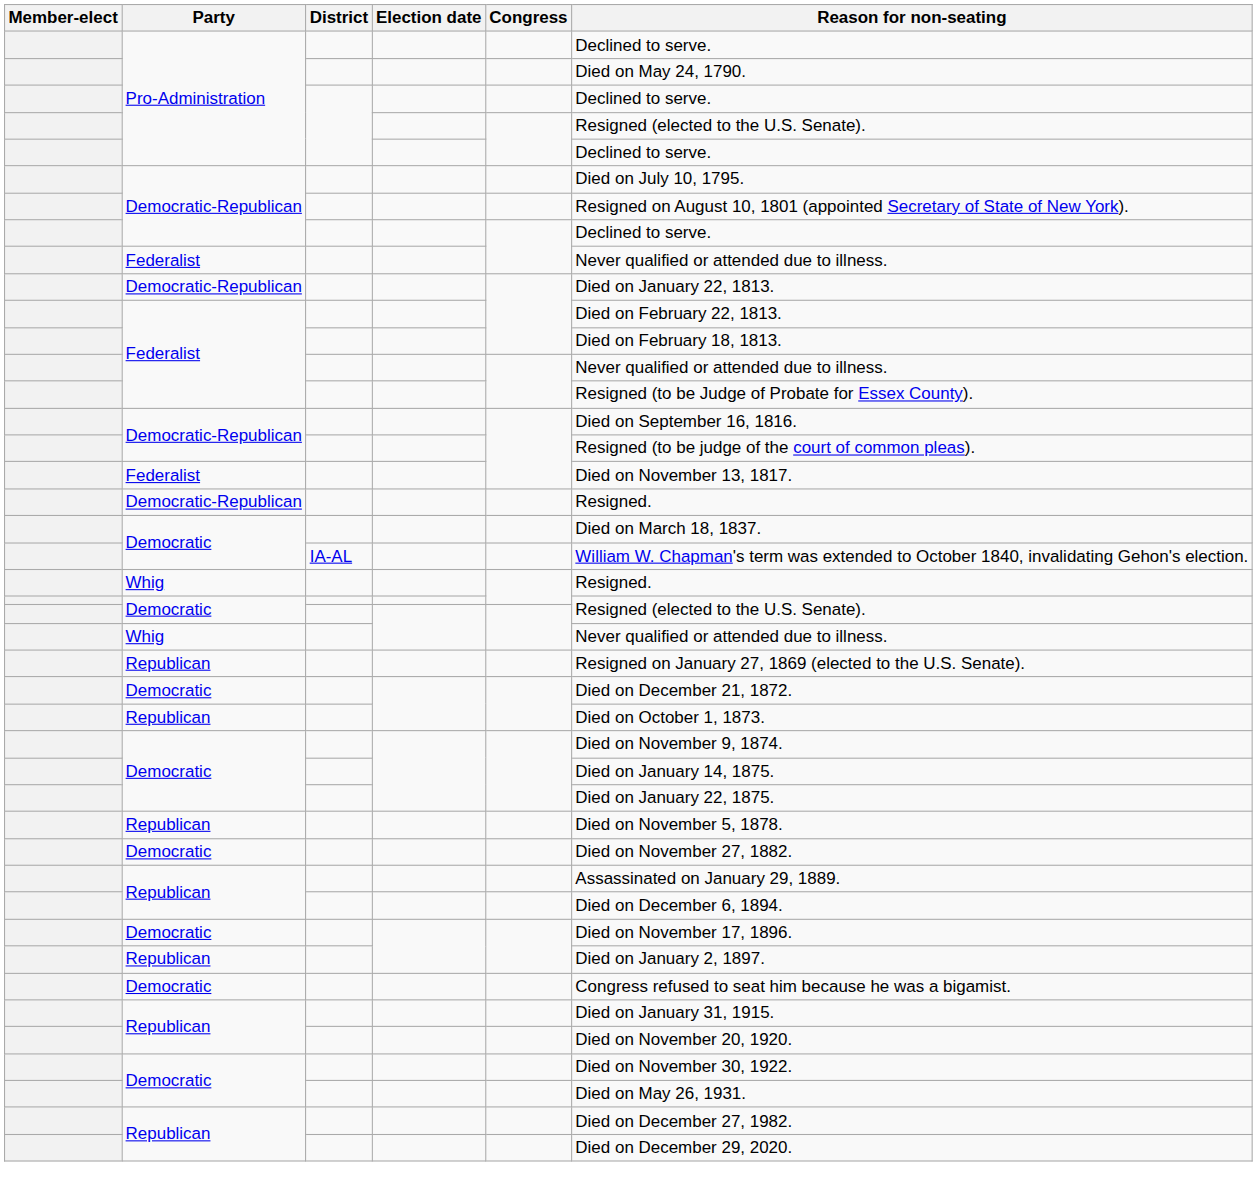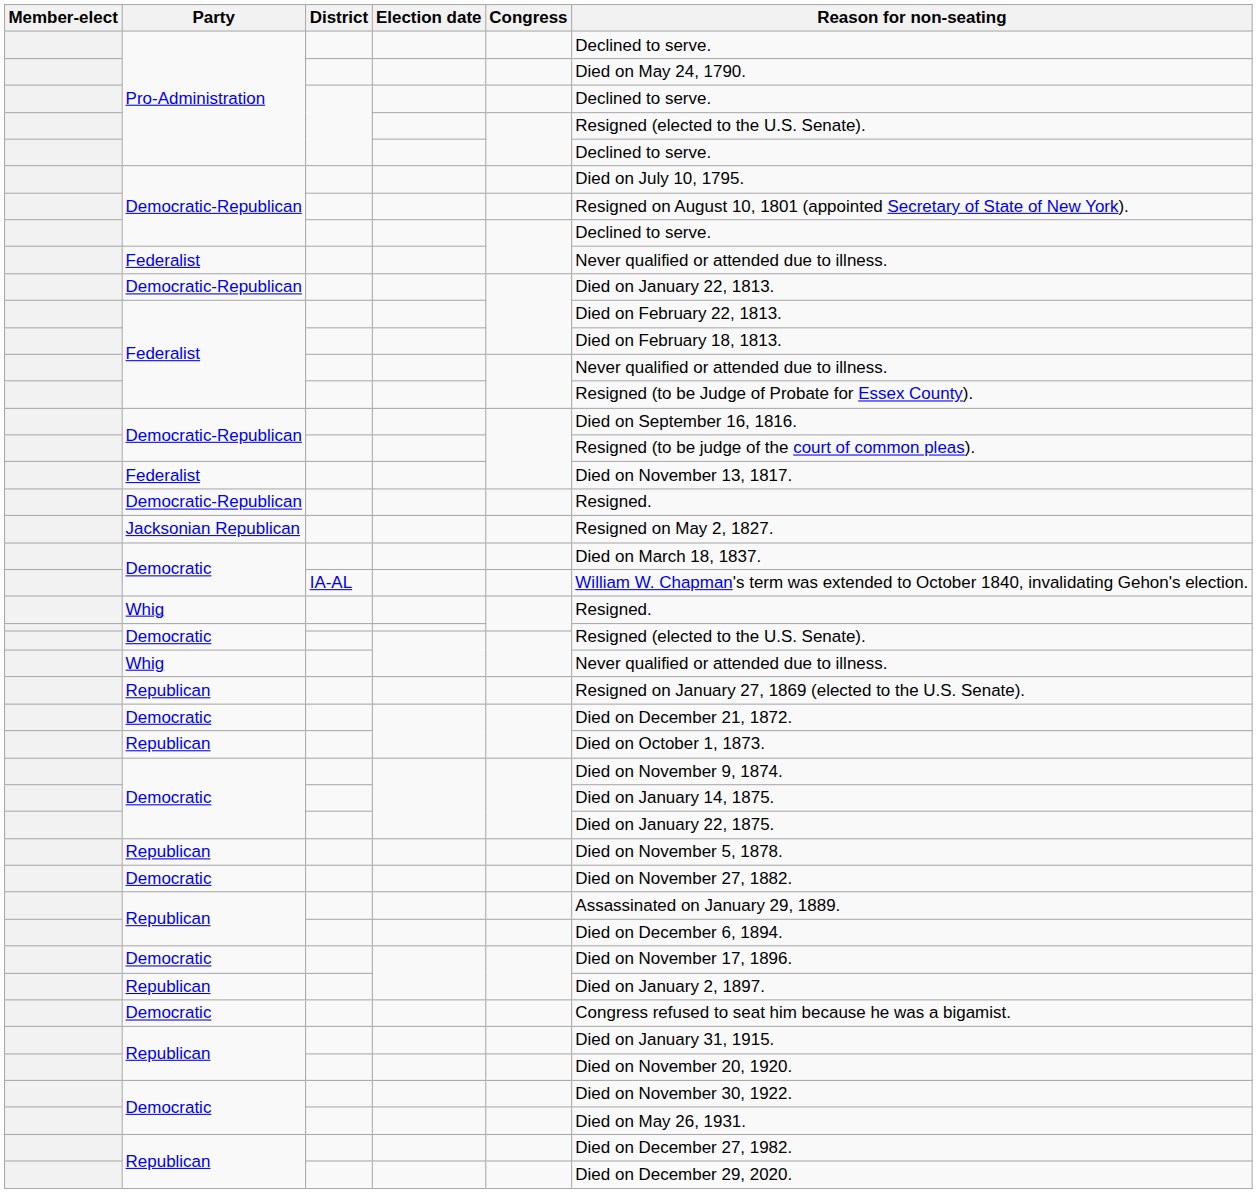+ row: (213, 529)
